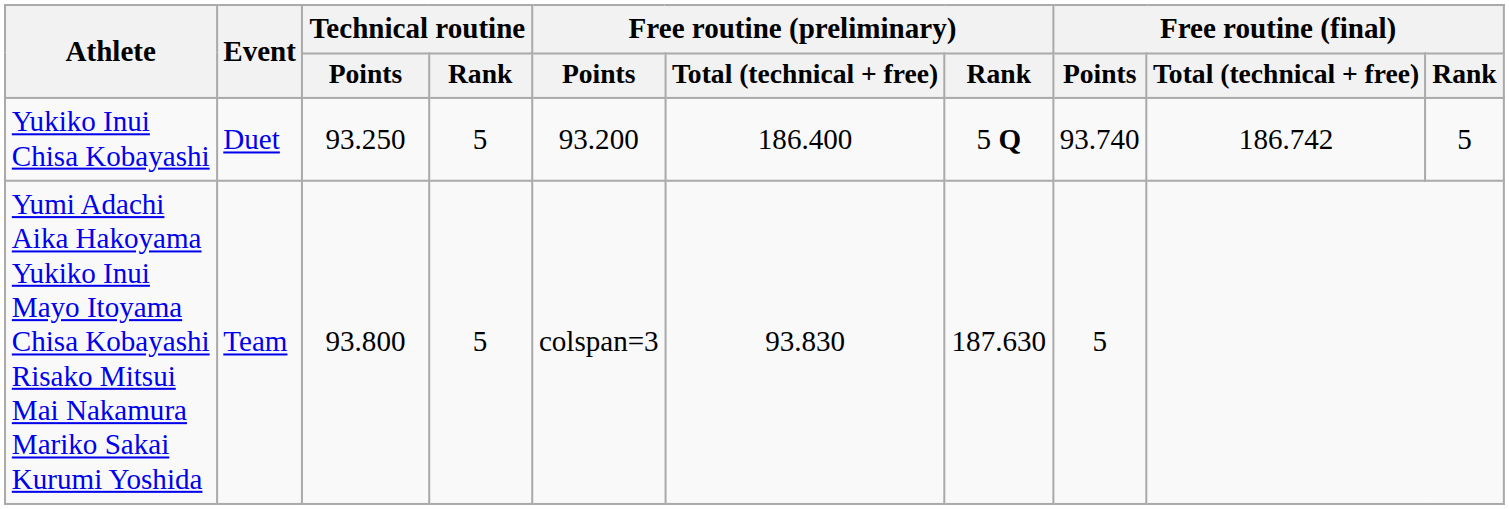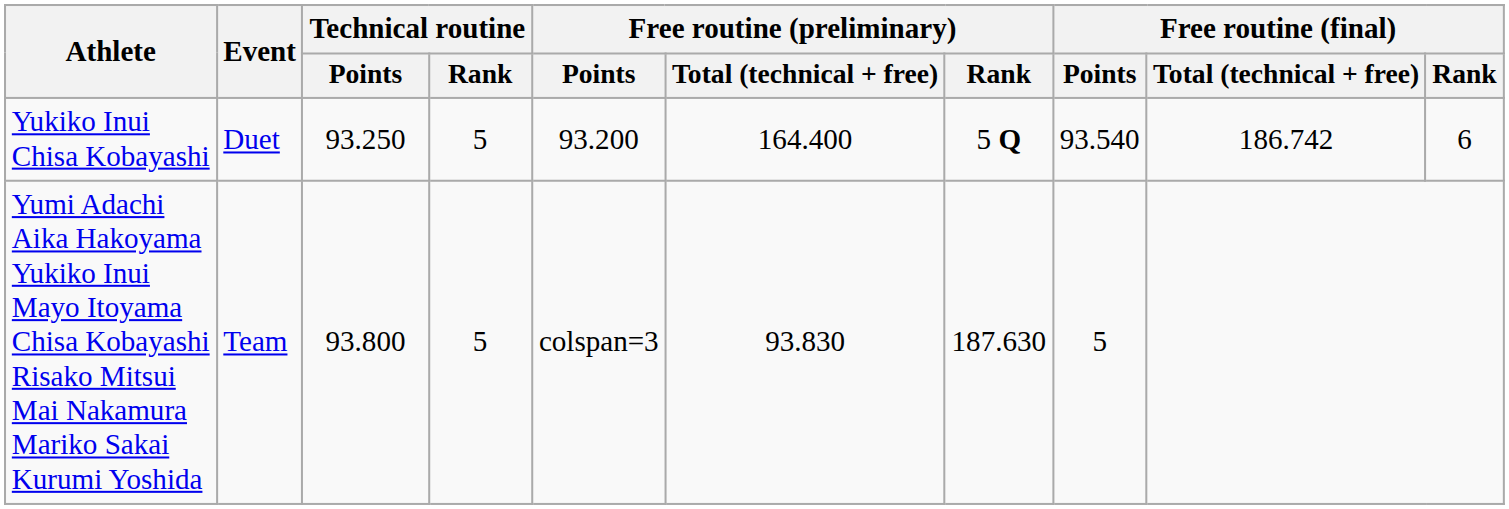(805, 139) 186.400 -> (805, 139) 164.400
(1100, 139) 93.740 -> (1100, 139) 93.540
(1465, 139) 5 -> (1465, 139) 6
